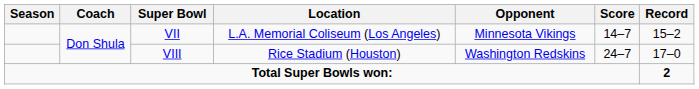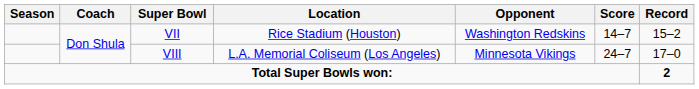(334, 34) L.A. Memorial Coliseum (Los Angeles) -> (334, 34) Rice Stadium (Houston)
(525, 34) Minnesota Vikings -> (525, 34) Washington Redskins
(334, 53) Rice Stadium (Houston) -> (334, 53) L.A. Memorial Coliseum (Los Angeles)
(525, 53) Washington Redskins -> (525, 53) Minnesota Vikings
